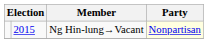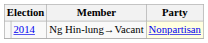(24, 30) 2015 -> (24, 30) 2014
